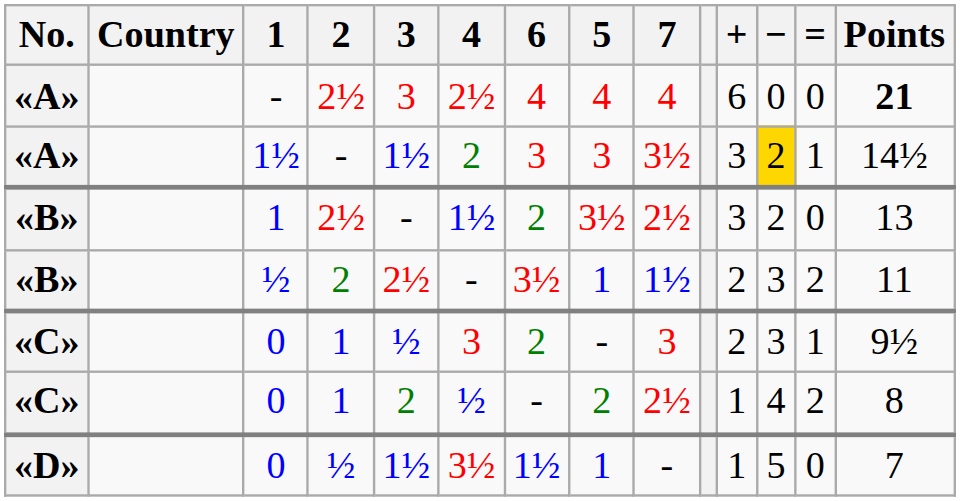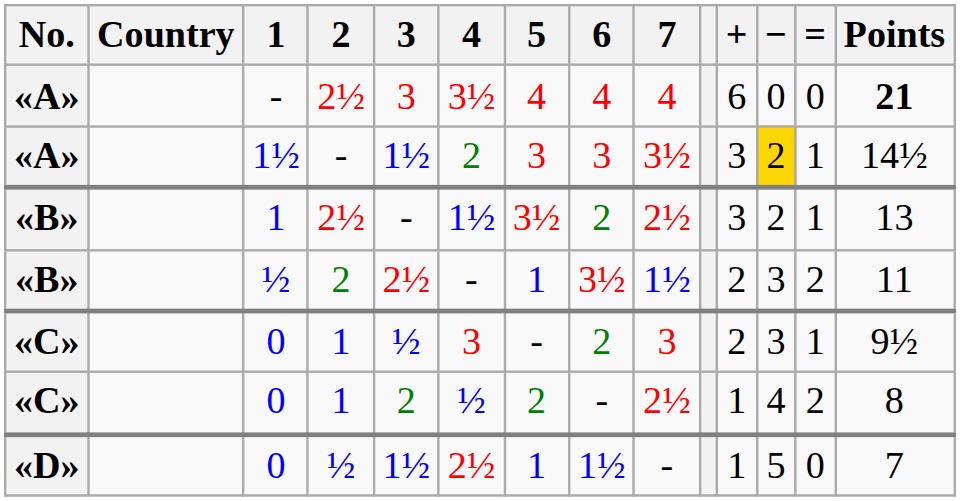columns swapped: (602, 34) <-> (537, 34)
(471, 95) 2½ -> (471, 95) 3½
(815, 218) 0 -> (815, 218) 1
(471, 464) 3½ -> (471, 464) 2½
